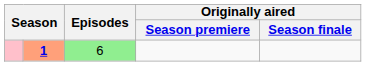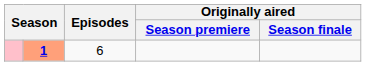(100, 50) lightgreen background -> (100, 50) no background
